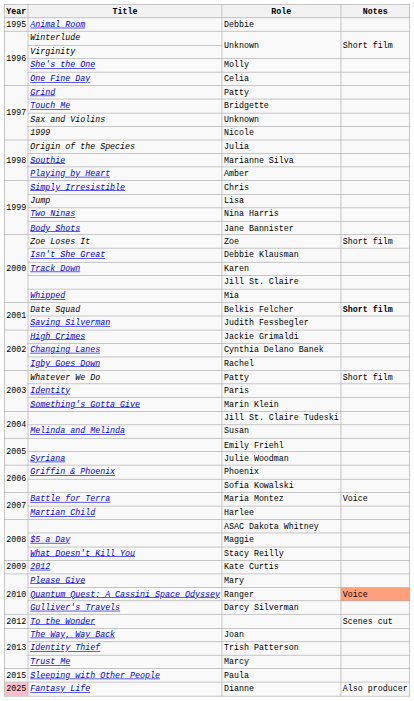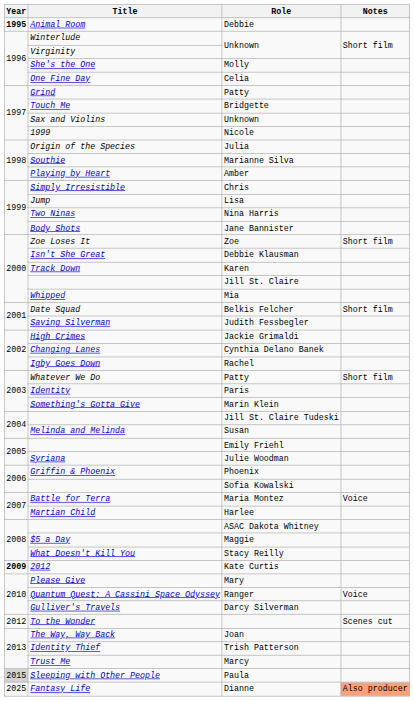(16, 25) normal -> (16, 25) bold
(368, 309) bold -> (368, 309) normal
(16, 567) normal -> (16, 567) bold
(355, 594) lightsalmon background -> (355, 594) no background
(16, 676) no background -> (16, 676) lightgrey background
(16, 689) pink background -> (16, 689) no background
(375, 689) no background -> (375, 689) lightsalmon background
